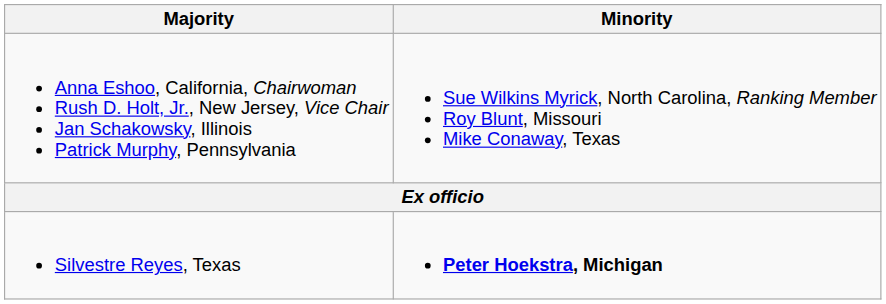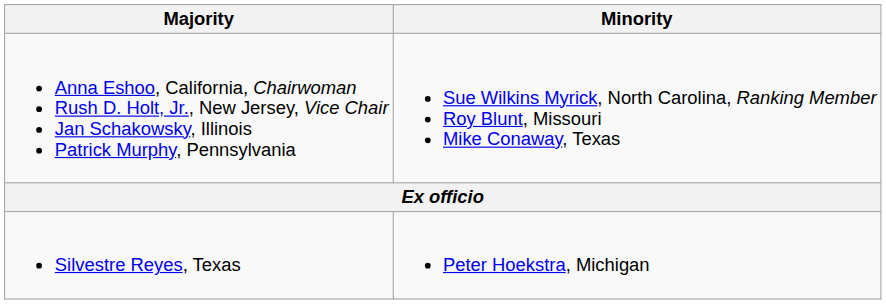(637, 265) bold -> (637, 265) normal
